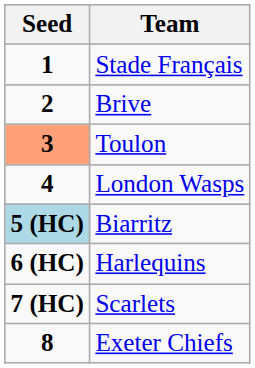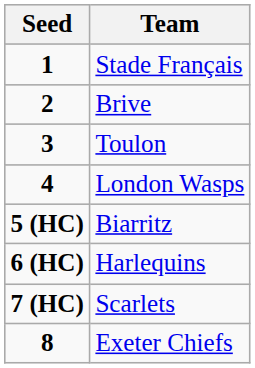(47, 143) lightsalmon background -> (47, 143) no background
(47, 223) lightblue background -> (47, 223) no background
